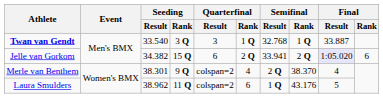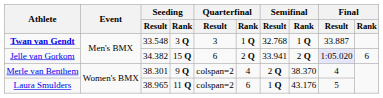(155, 41) 33.540 -> (155, 41) 33.548
(155, 86) 38.962 -> (155, 86) 38.965
